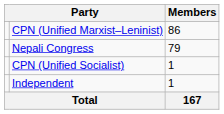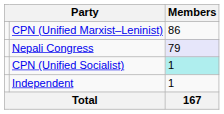(174, 48) no background -> (174, 48) lavender background
(171, 65) no background -> (171, 65) paleturquoise background
